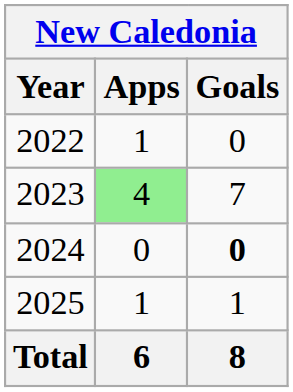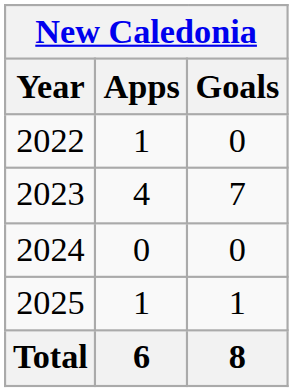(142, 194) lightgreen background -> (142, 194) no background
(237, 248) bold -> (237, 248) normal
